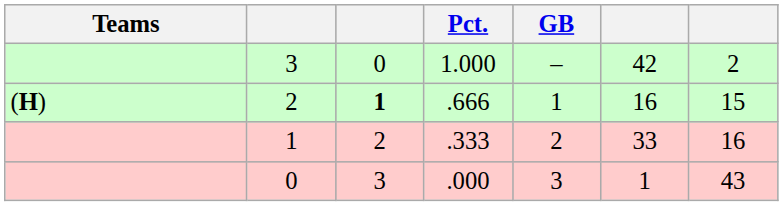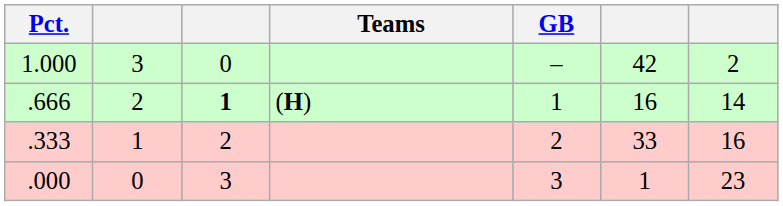columns swapped: (126, 24) <-> (468, 24)
(733, 102) 15 -> (733, 102) 14
(733, 180) 43 -> (733, 180) 23
